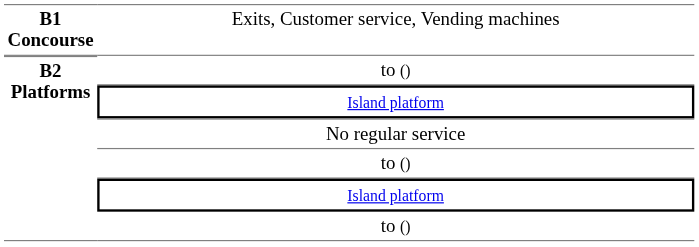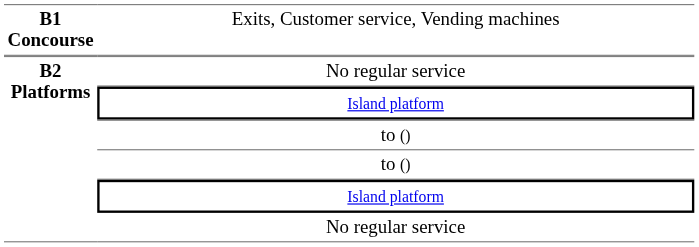(396, 69) to () -> (396, 71) No regular service
(396, 133) No regular service -> (396, 134) to ()
(396, 225) to () -> (396, 226) No regular service
